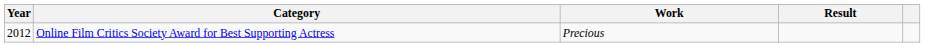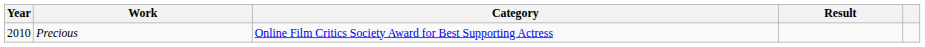columns swapped: (297, 13) <-> (669, 13)
(19, 32) 2012 -> (19, 32) 2010
